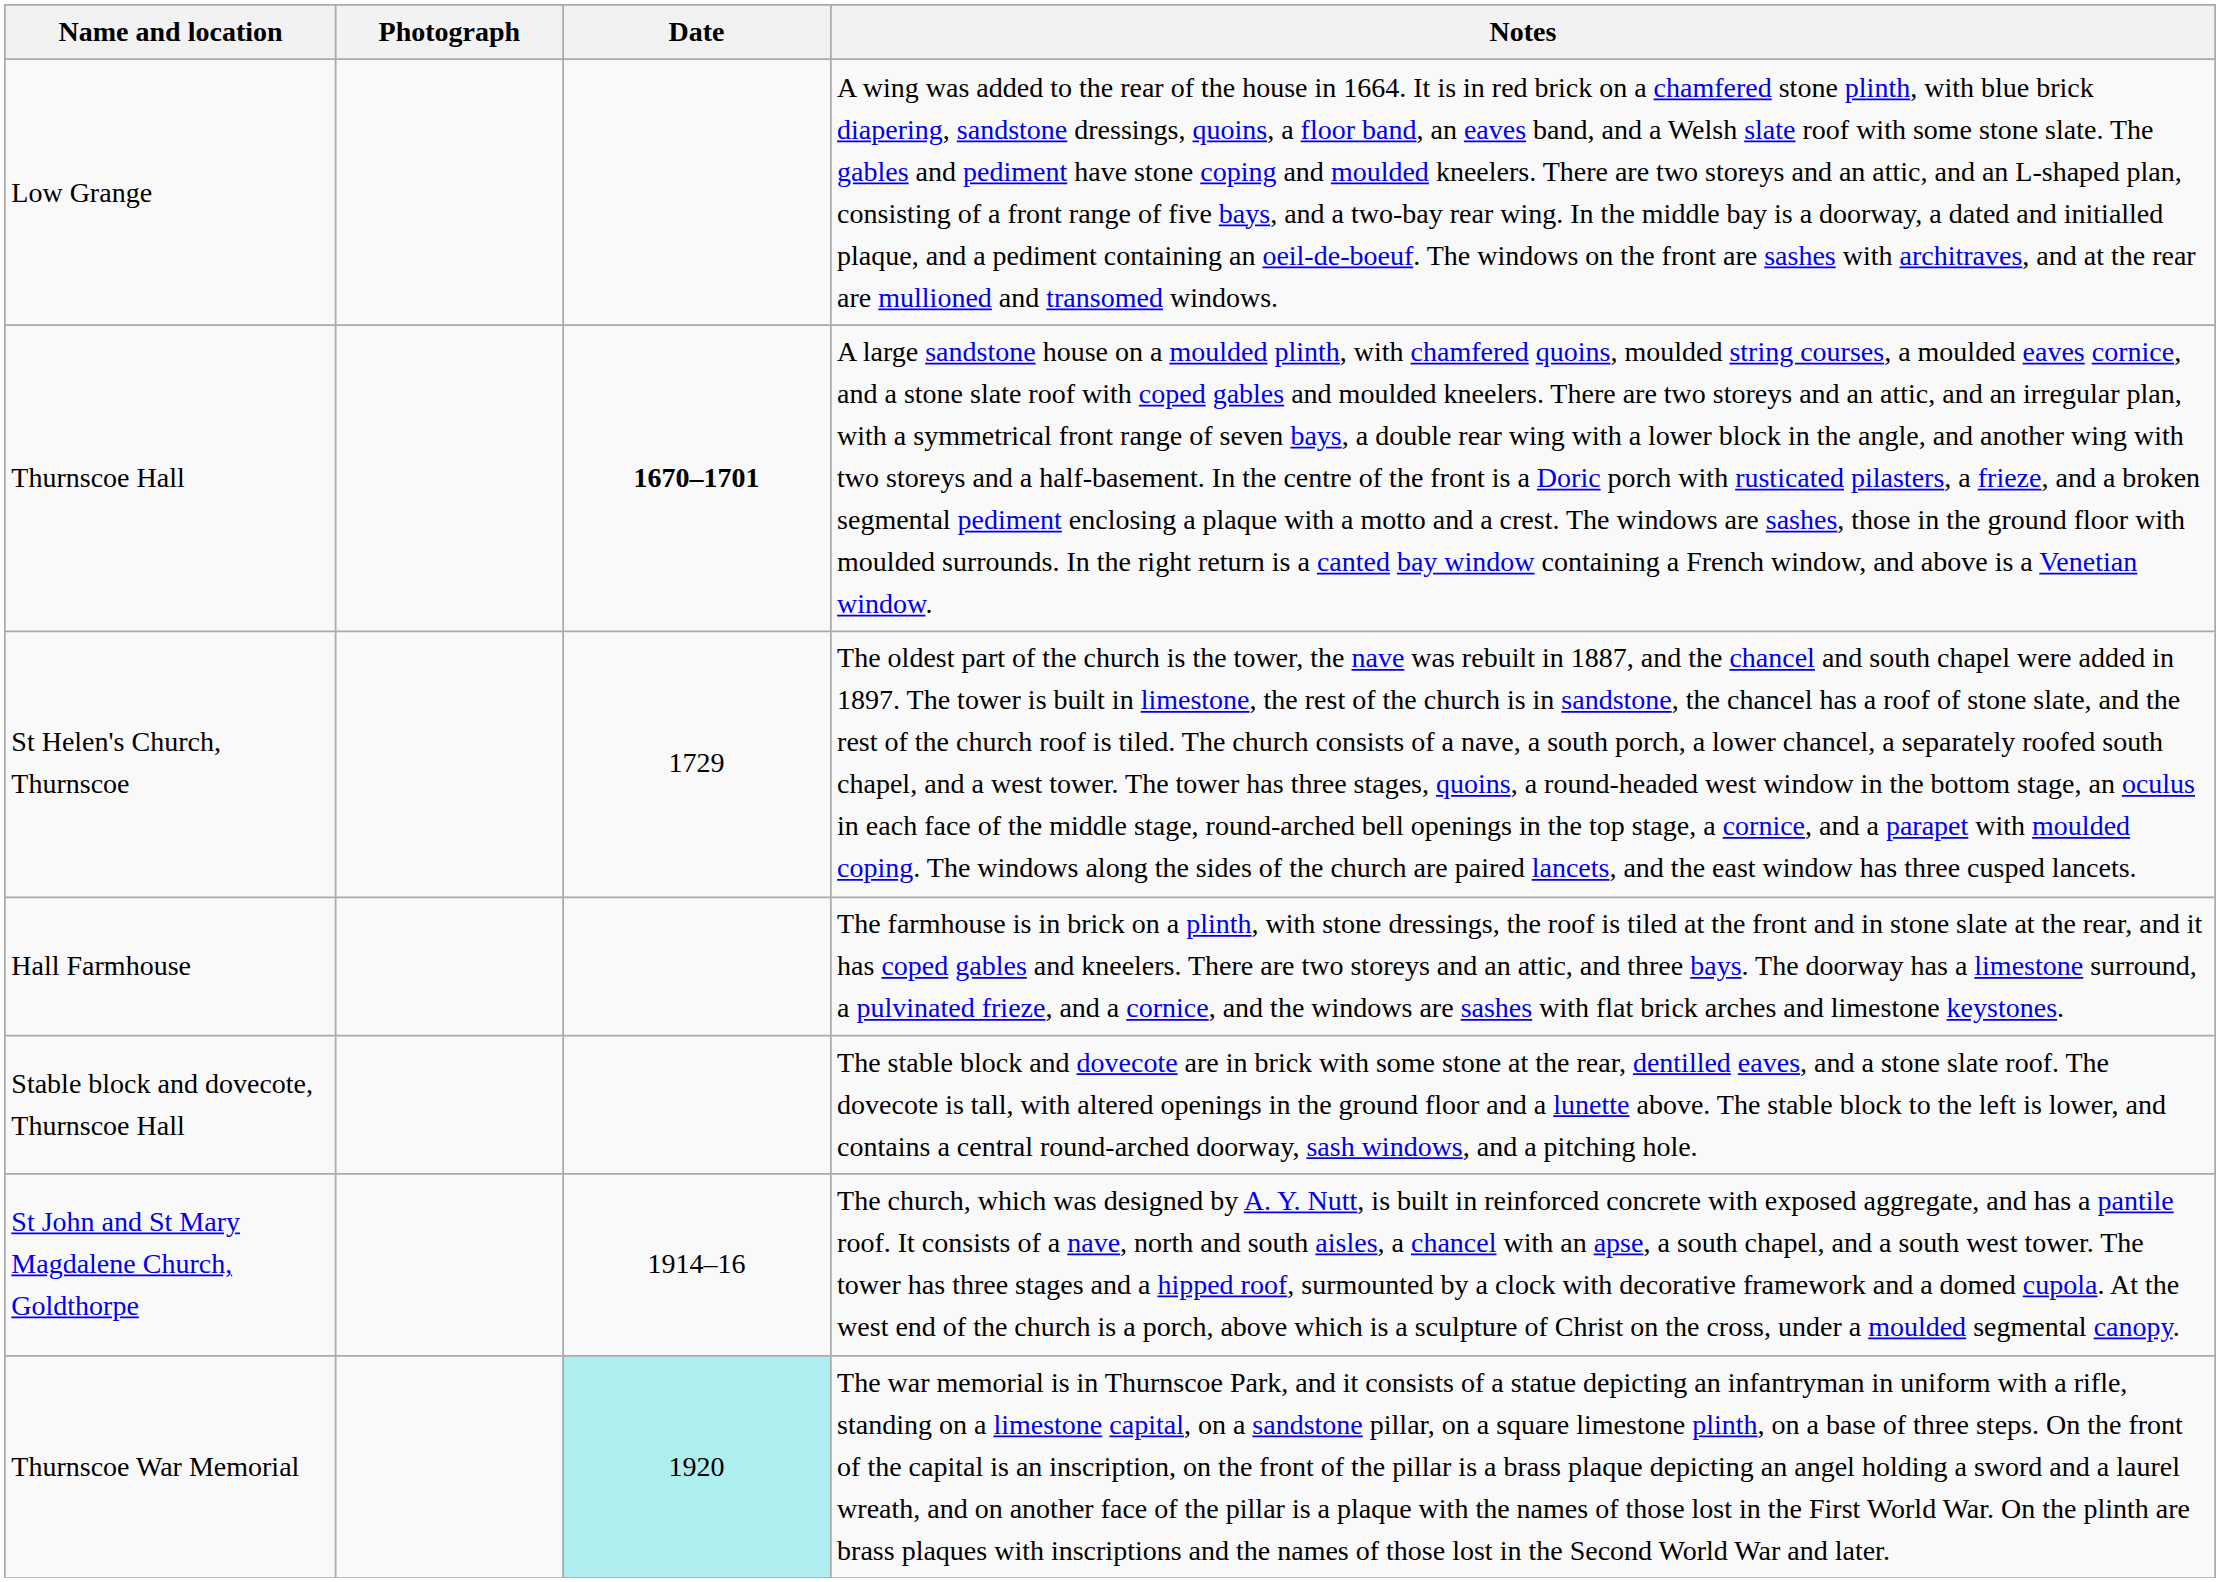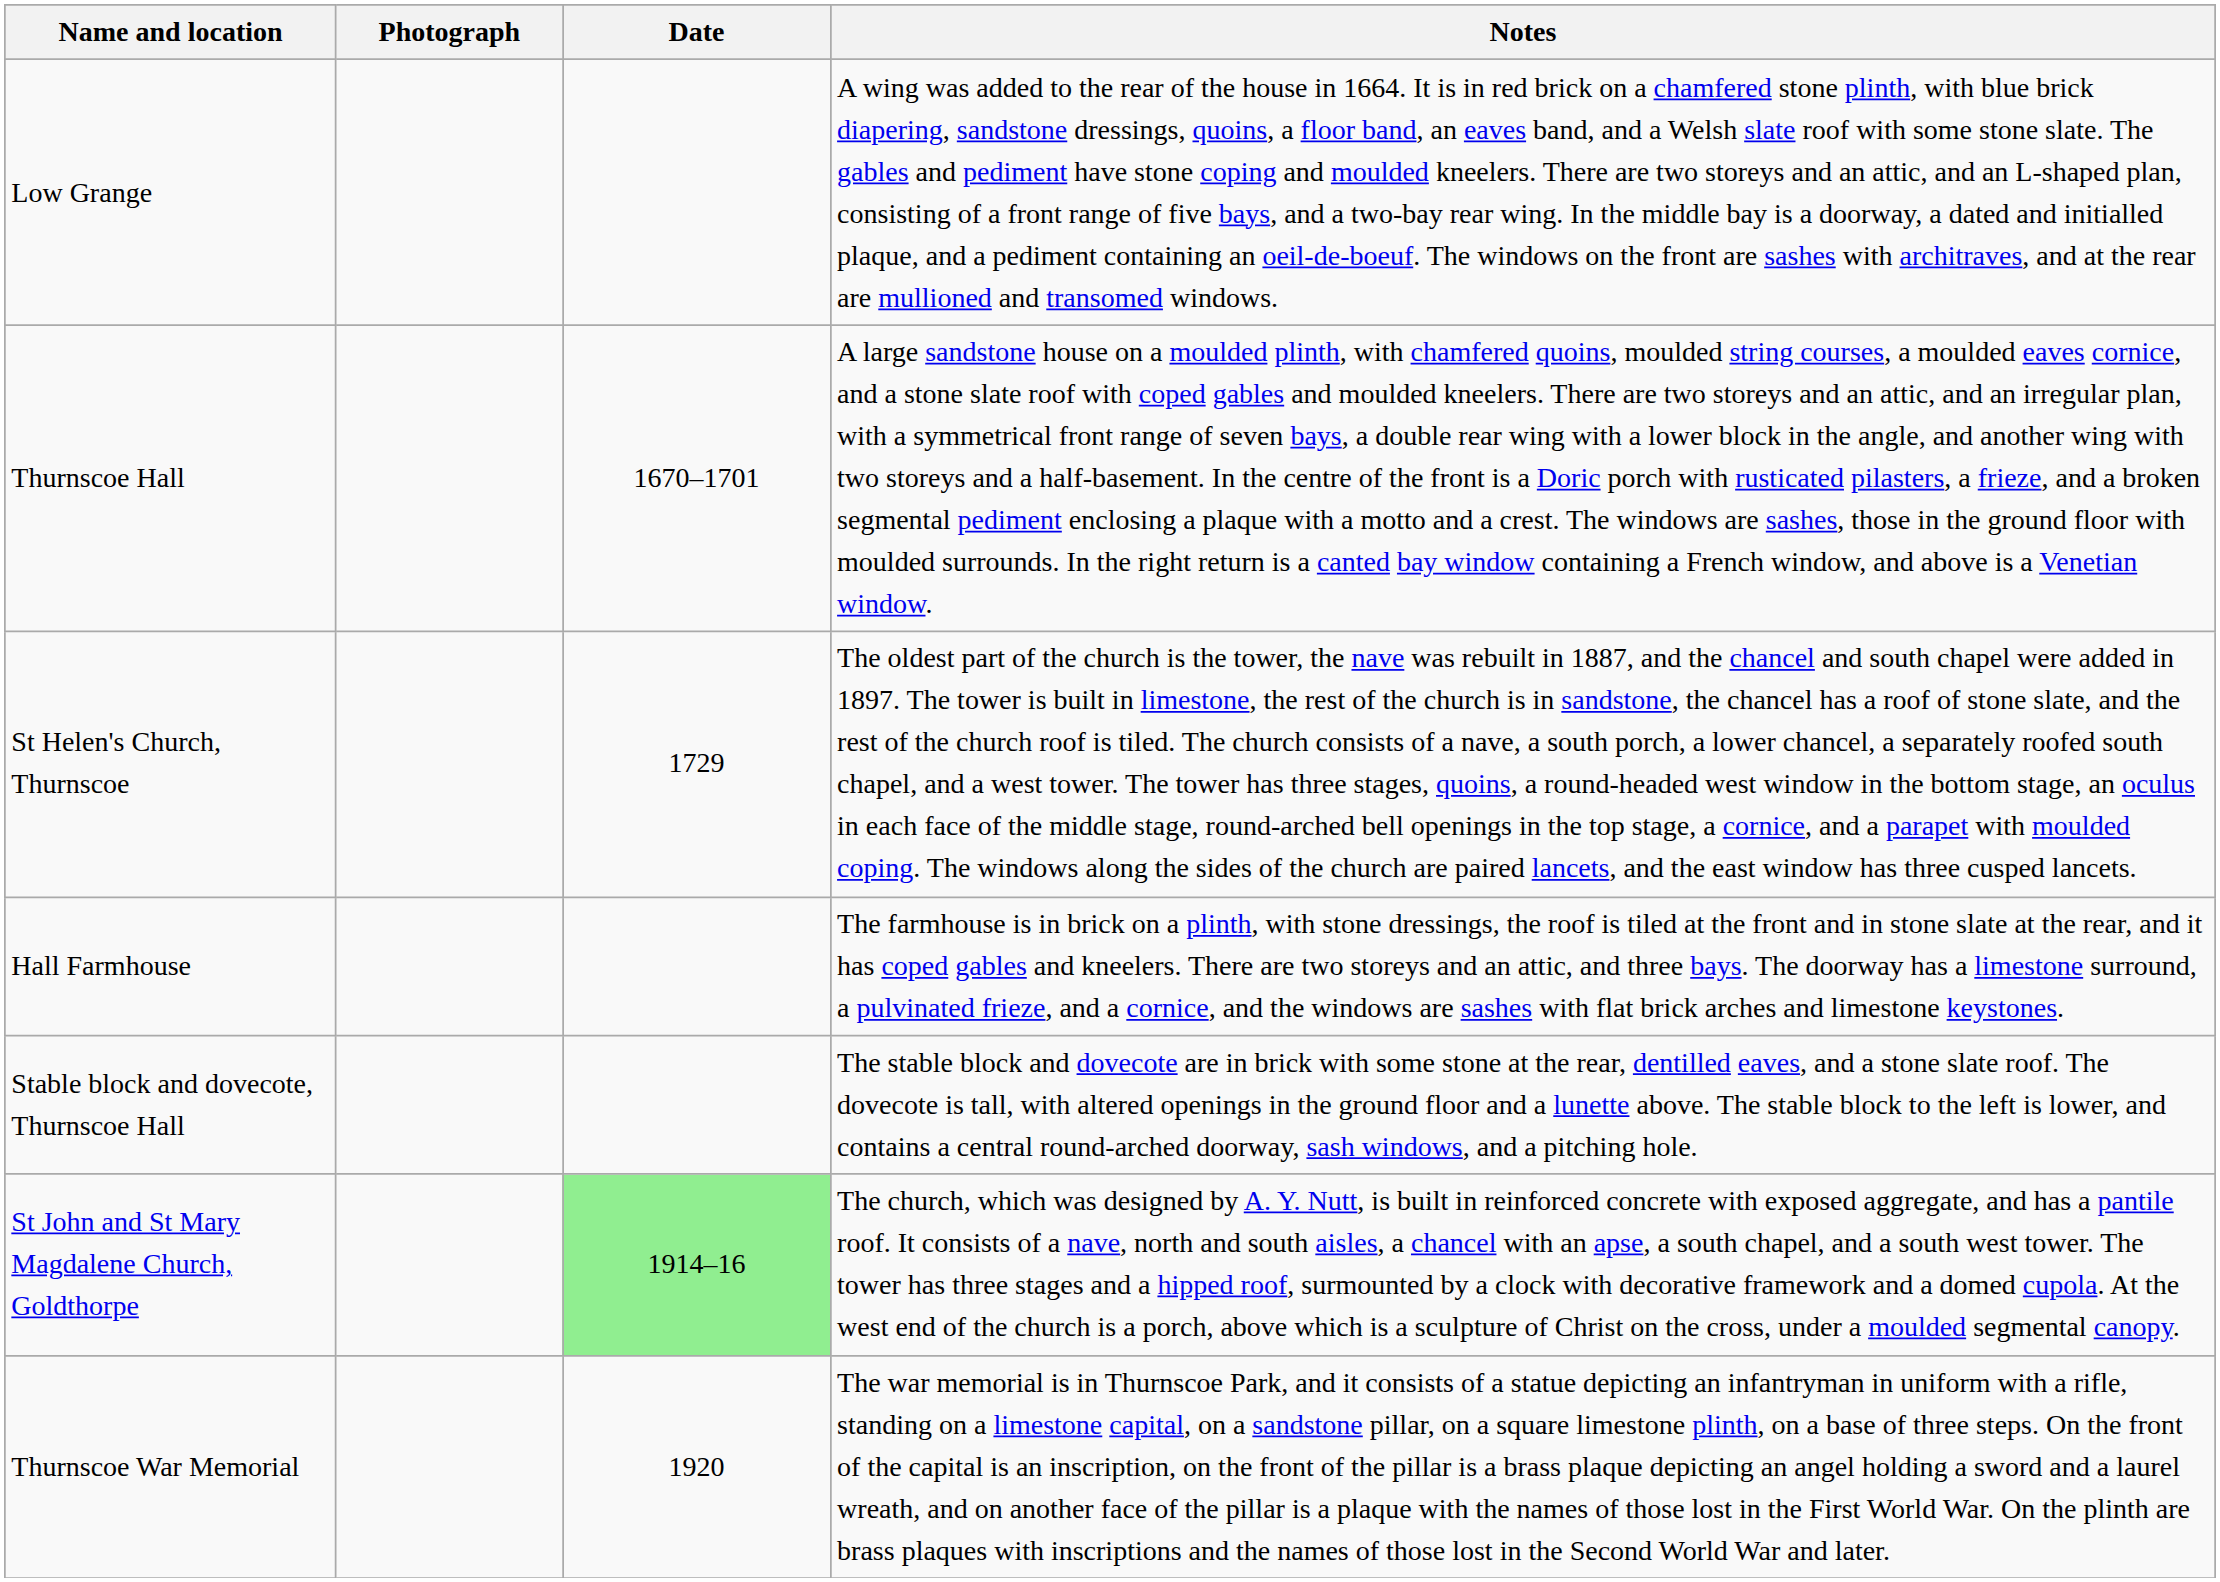(697, 477) bold -> (697, 477) normal
(697, 1264) no background -> (697, 1264) lightgreen background
(697, 1466) paleturquoise background -> (697, 1466) no background
